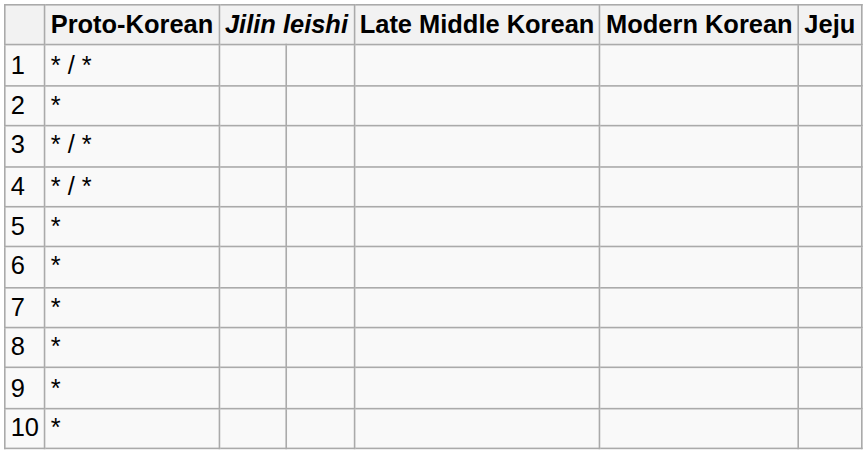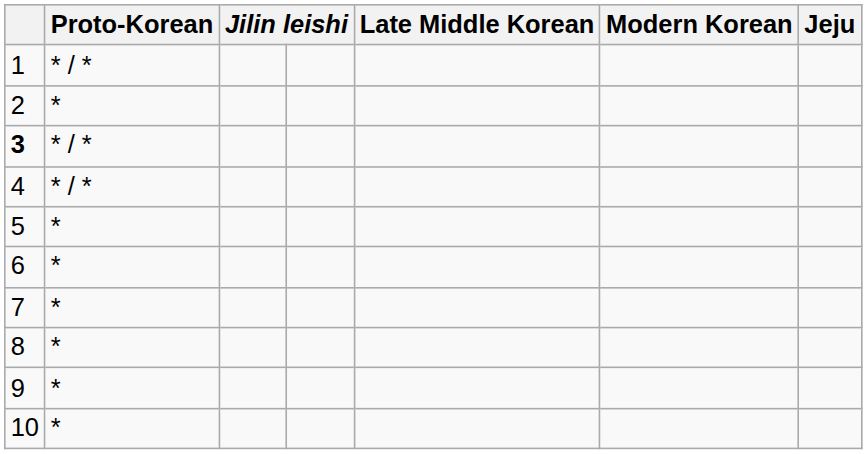(18, 145) normal -> (18, 145) bold
